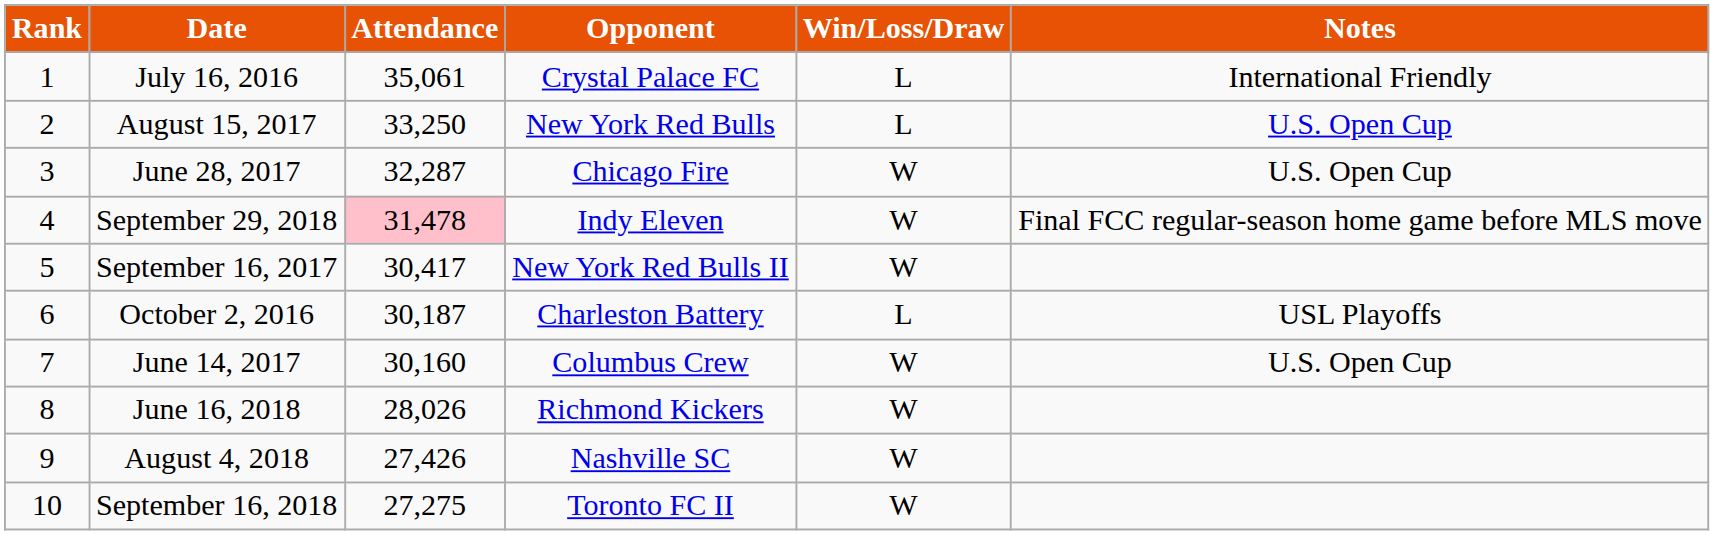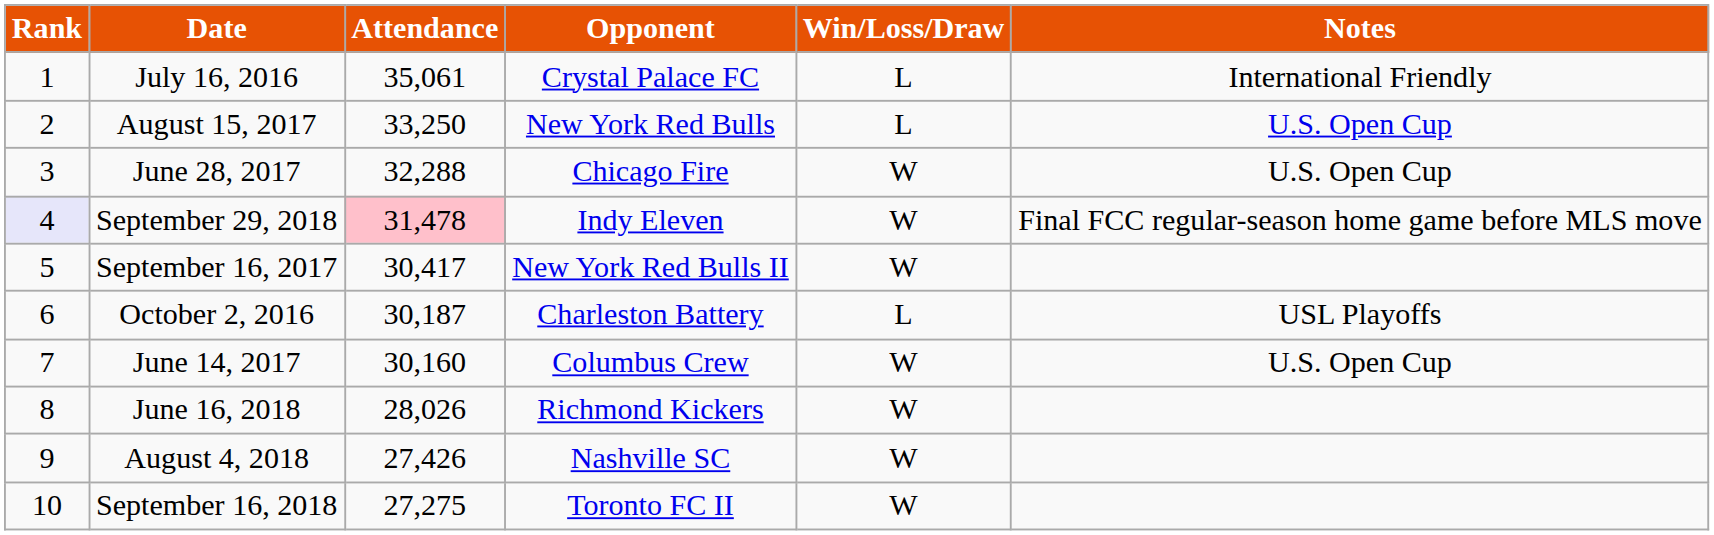(425, 171) 32,287 -> (425, 171) 32,288
(47, 219) no background -> (47, 219) lavender background
